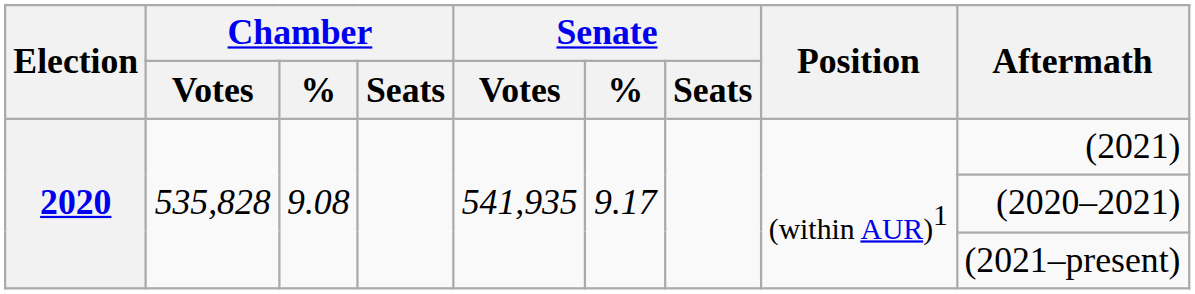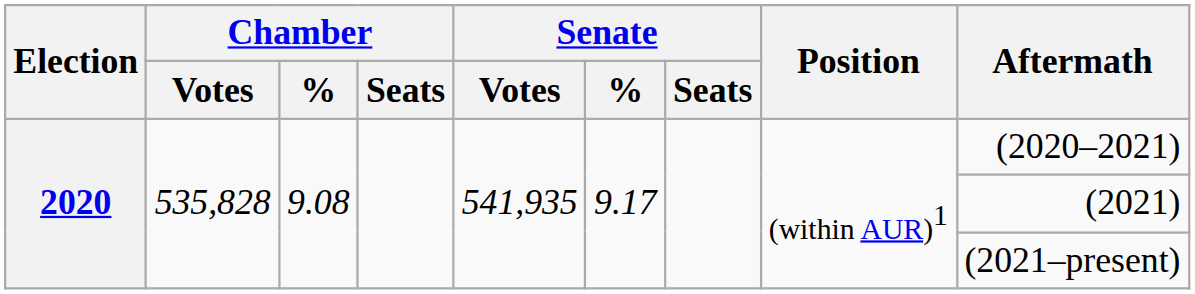(1133, 145) (2021) -> (1088, 145) (2020–2021)
(1088, 202) (2020–2021) -> (1133, 202) (2021)
